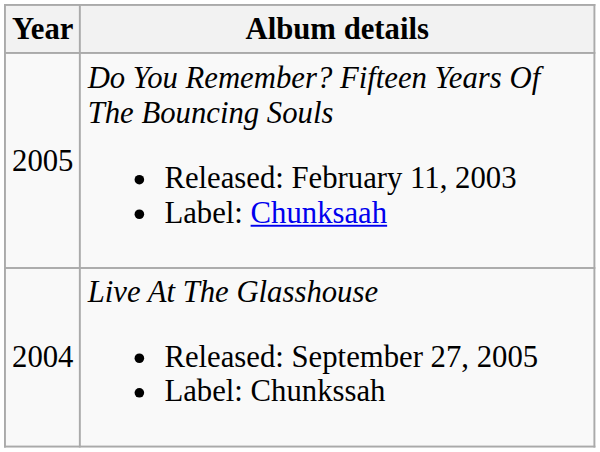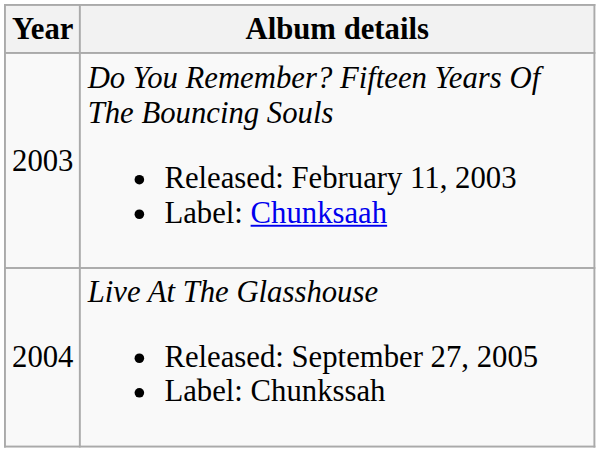(43, 160) 2005 -> (43, 160) 2003
